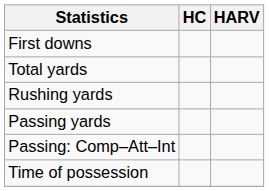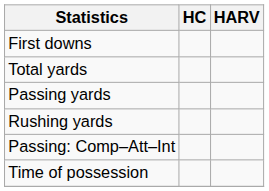rows swapped: (60, 95) <-> (60, 121)
